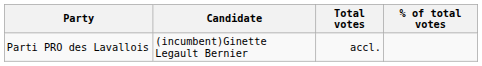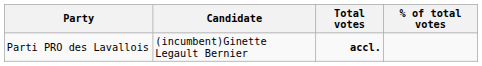(365, 47) normal -> (365, 47) bold
